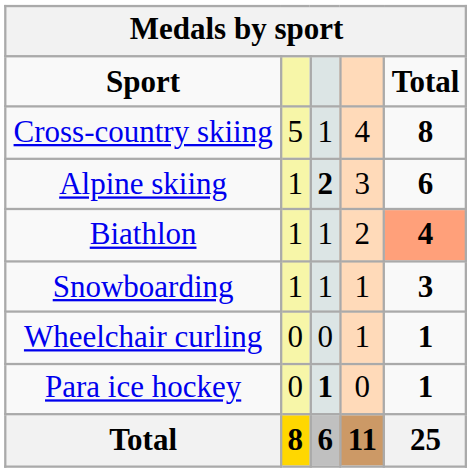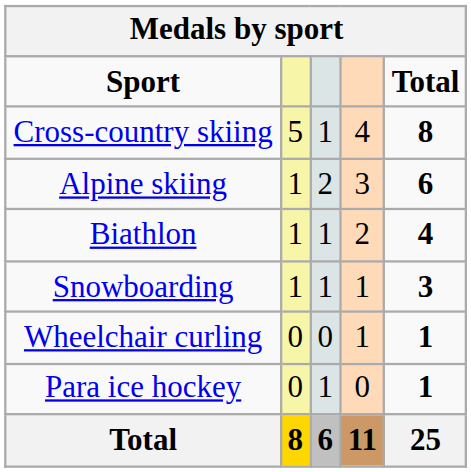(325, 183) bold -> (325, 183) normal
(426, 234) lightsalmon background -> (426, 234) no background
(325, 388) bold -> (325, 388) normal
